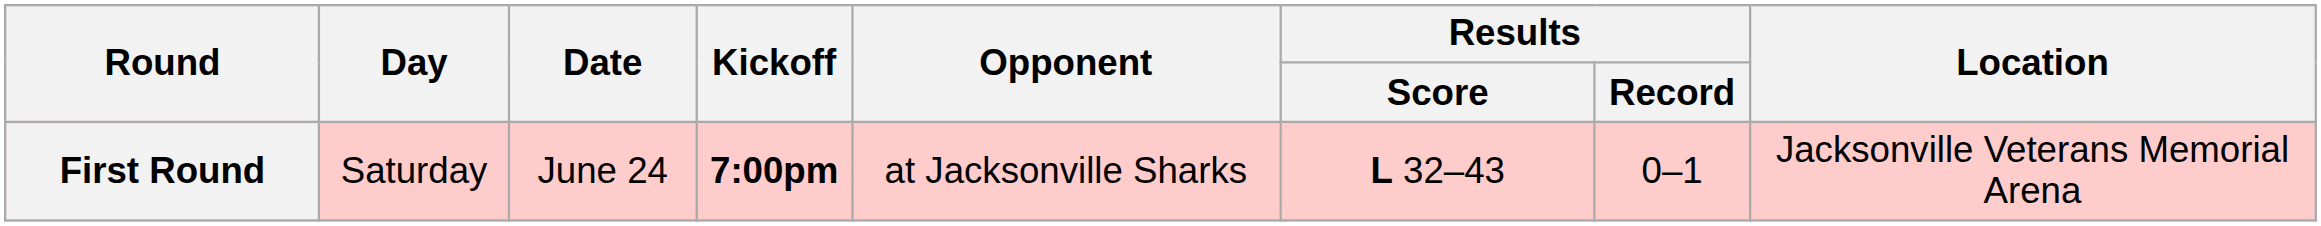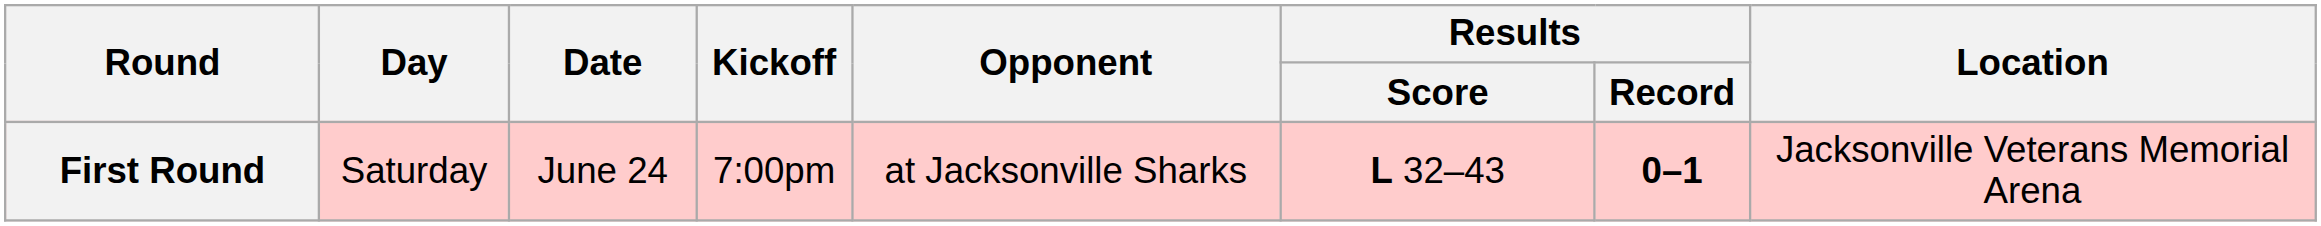(774, 170) bold -> (774, 170) normal
(1672, 170) normal -> (1672, 170) bold
